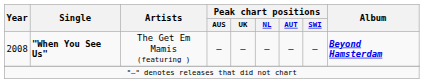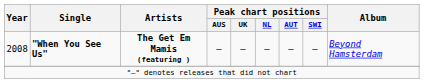(164, 49) normal -> (164, 49) bold
(356, 49) bold -> (356, 49) normal
